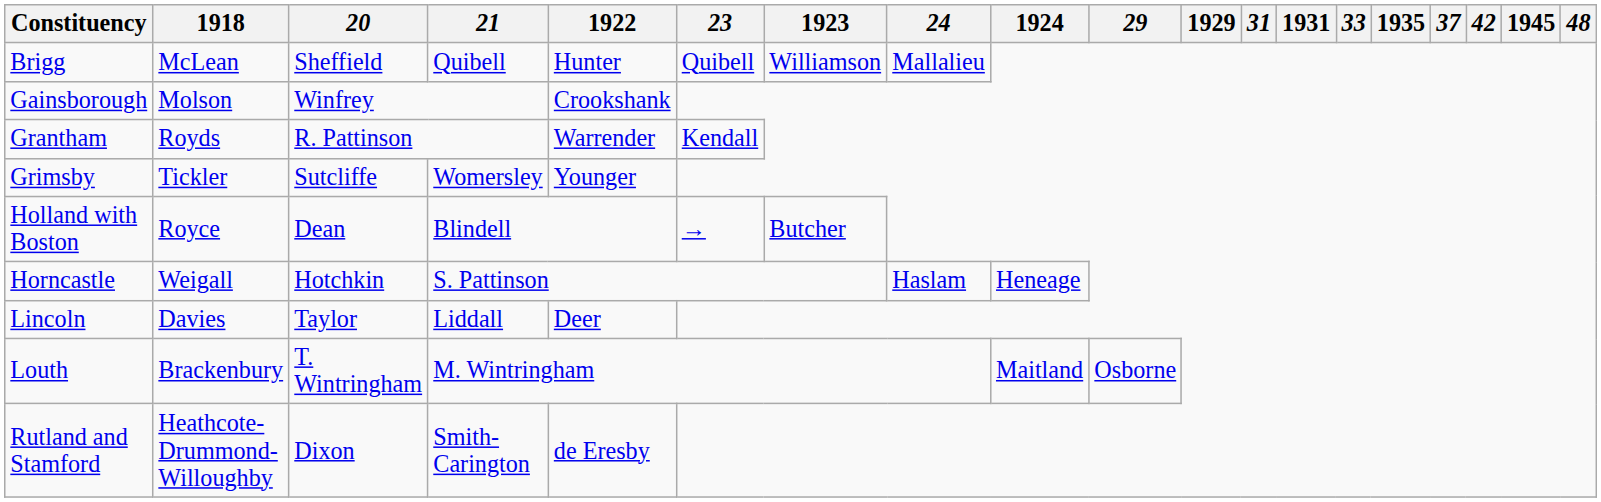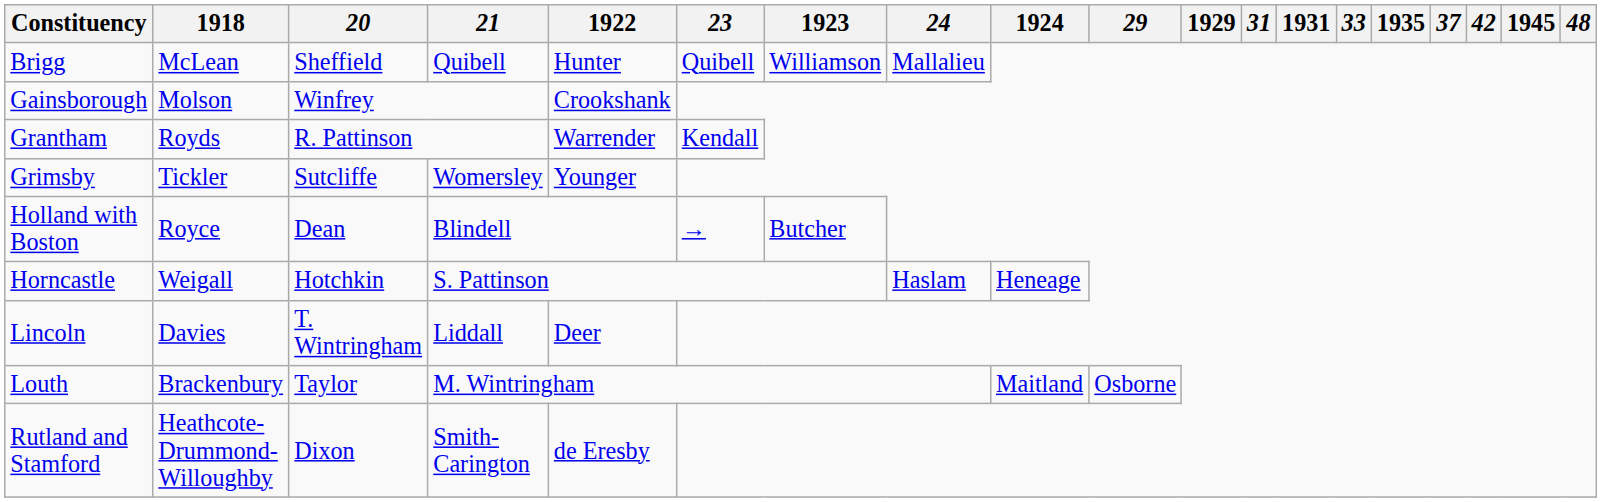(326, 319) Taylor -> (358, 332) T. Wintringham
(358, 370) T. Wintringham -> (326, 384) Taylor
